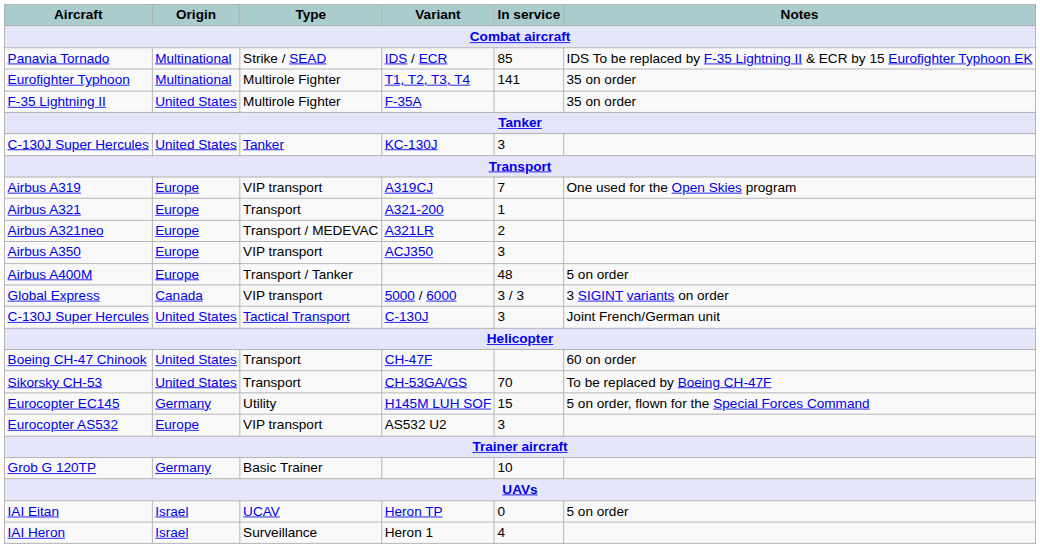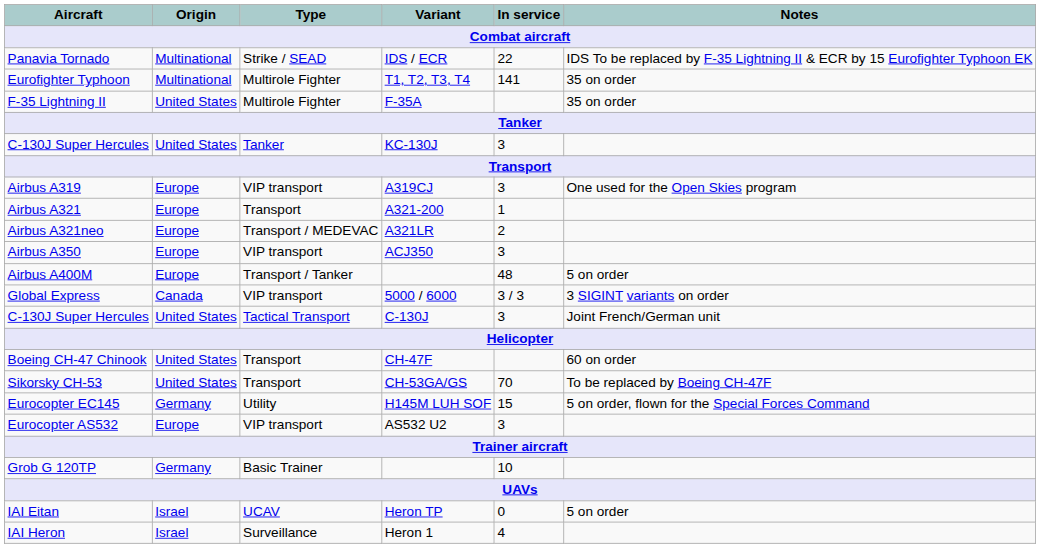(505, 58) 85 -> (505, 58) 22
(501, 187) 7 -> (501, 187) 3
